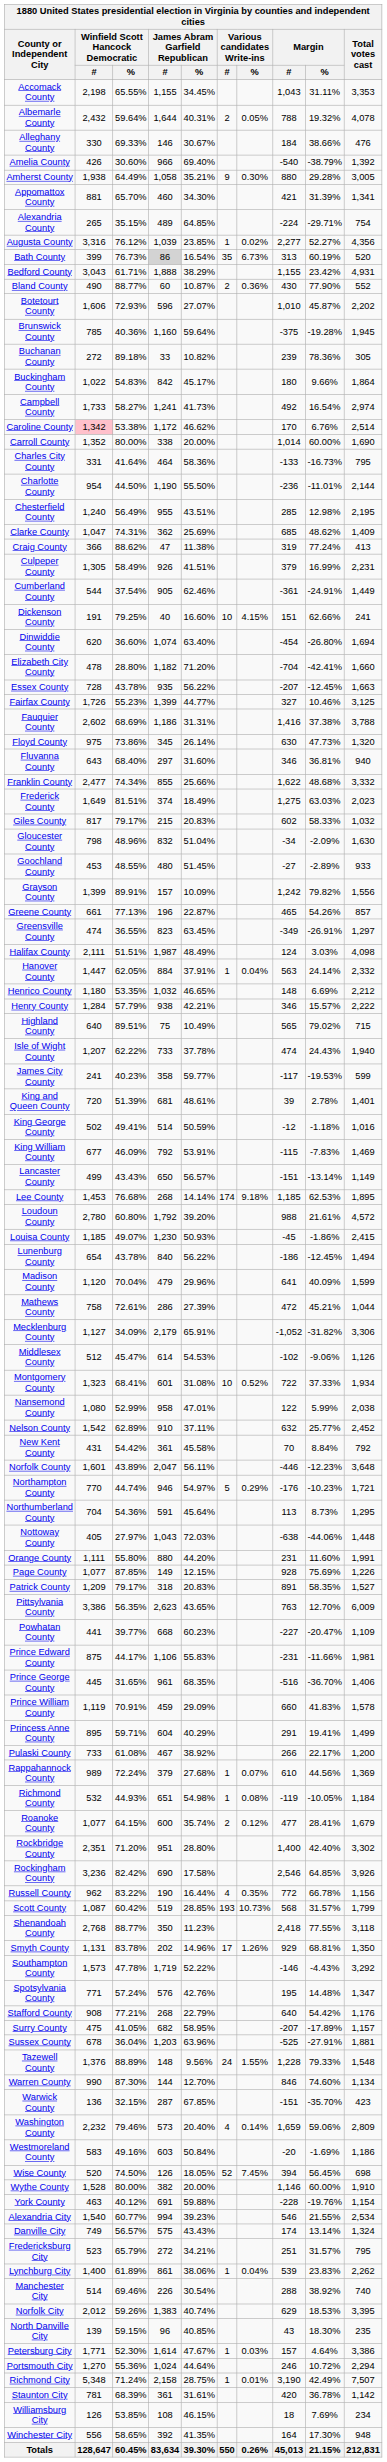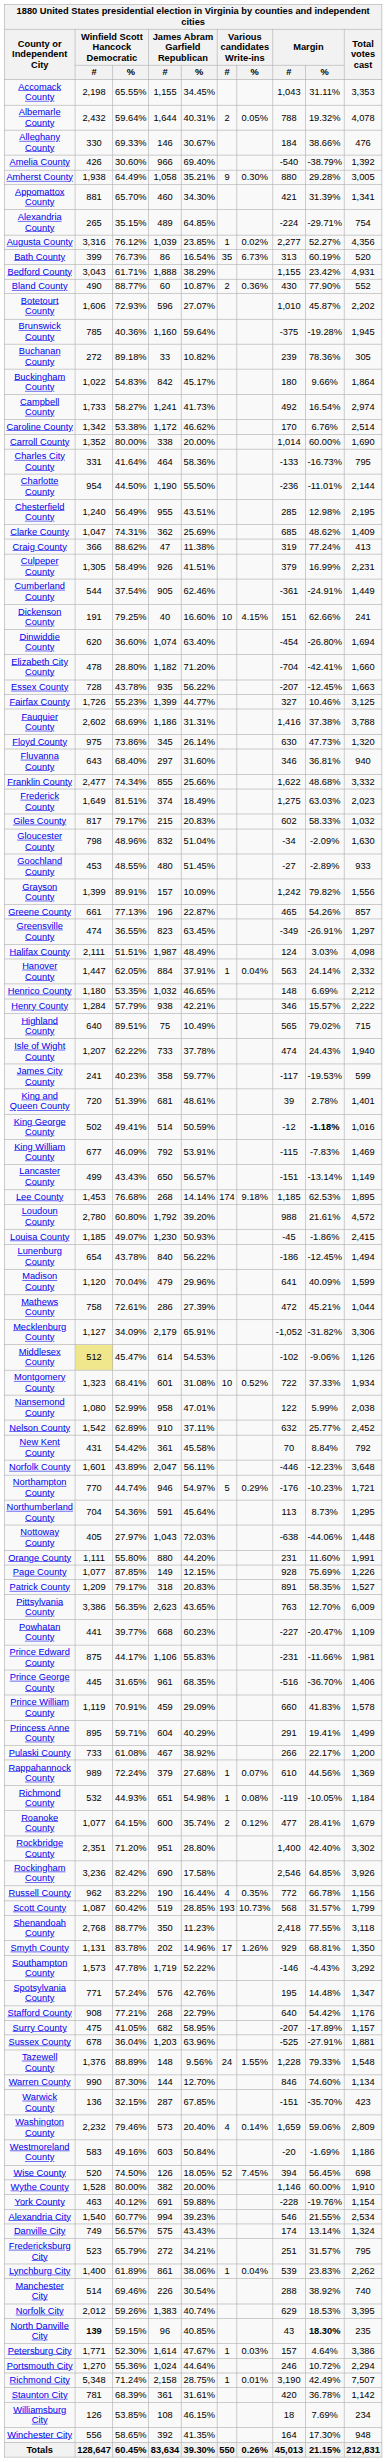(165, 257) lightgrey background -> (165, 257) no background
(94, 427) pink background -> (94, 427) no background
(325, 1126) normal -> (325, 1126) bold
(94, 1357) no background -> (94, 1357) khaki background
(94, 2331) normal -> (94, 2331) bold
(325, 2331) normal -> (325, 2331) bold
